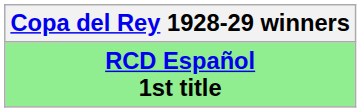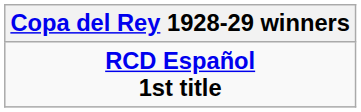(180, 74) lightgreen background -> (180, 74) no background
